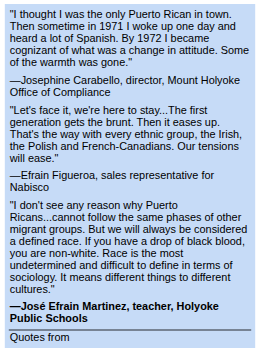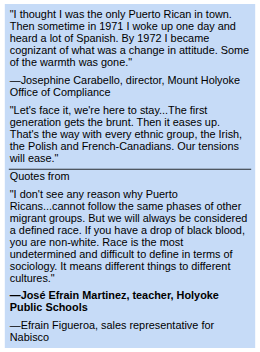(112, 182) —Efrain Figueroa, sales representative for Nabisco -> (40, 176) Quotes from
(40, 337) Quotes from -> (112, 331) —Efrain Figueroa, sales representative for Nabisco
